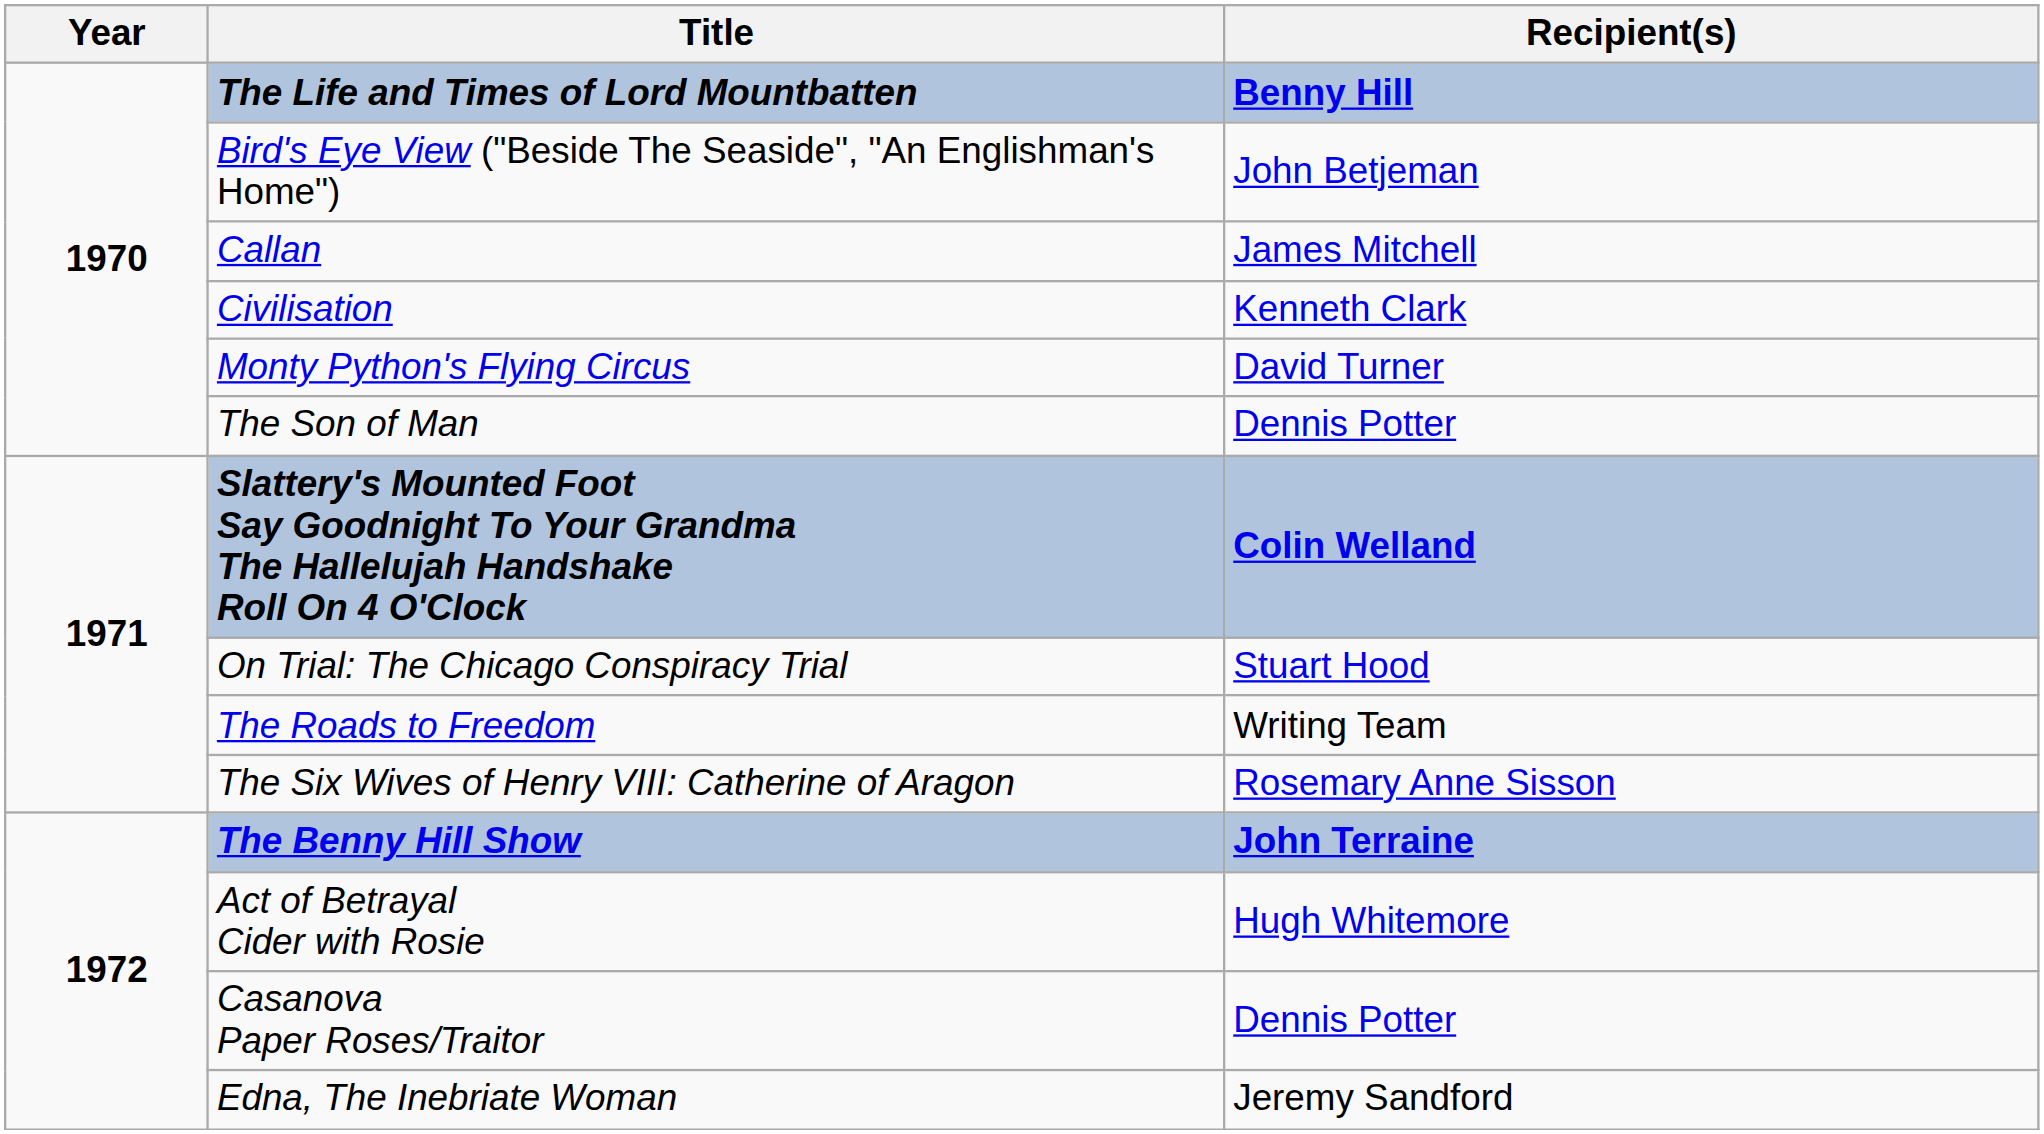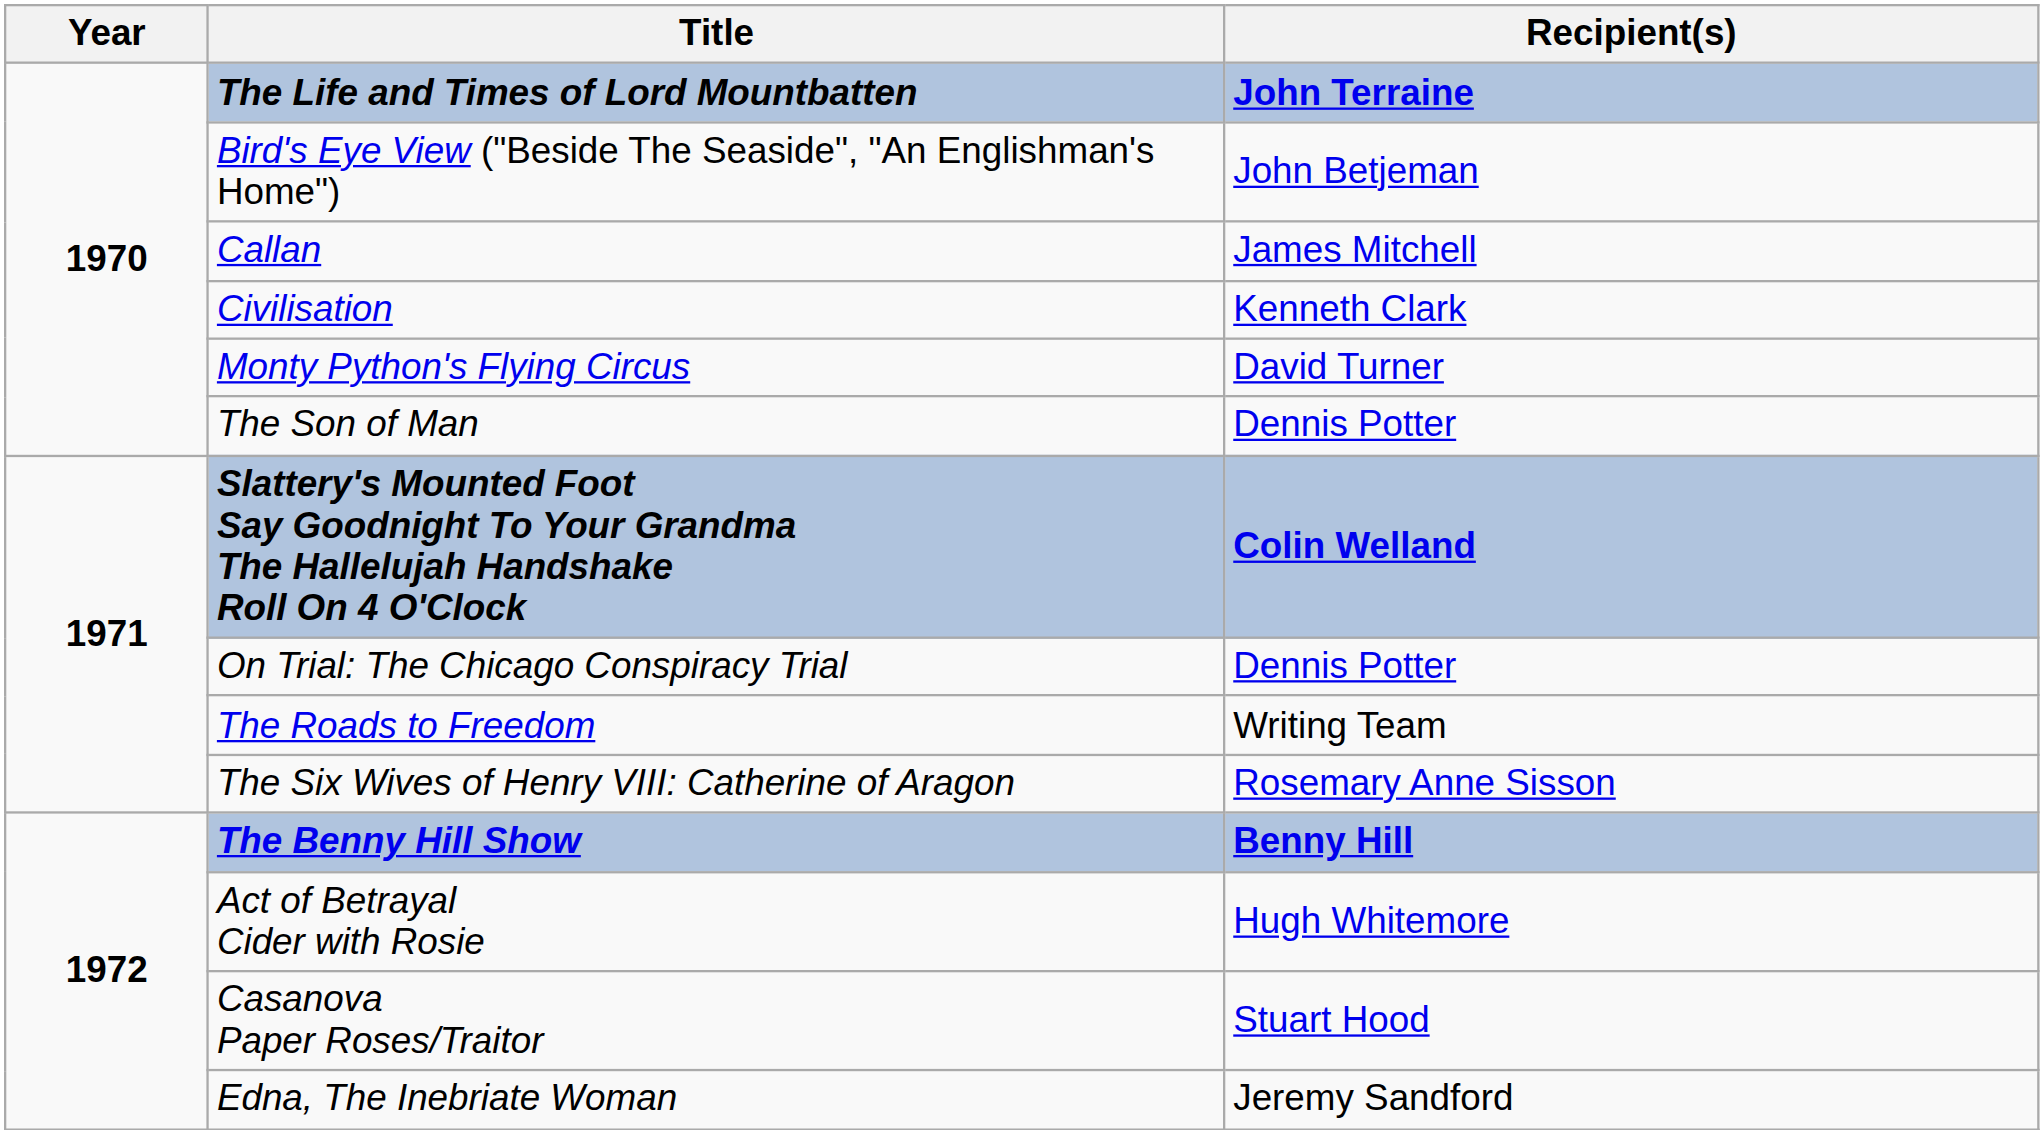(1323, 92) Benny Hill -> (1354, 92) John Terraine
(1331, 666) Stuart Hood -> (1345, 666) Dennis Potter
(1354, 841) John Terraine -> (1323, 841) Benny Hill
(1345, 1020) Dennis Potter -> (1331, 1020) Stuart Hood
